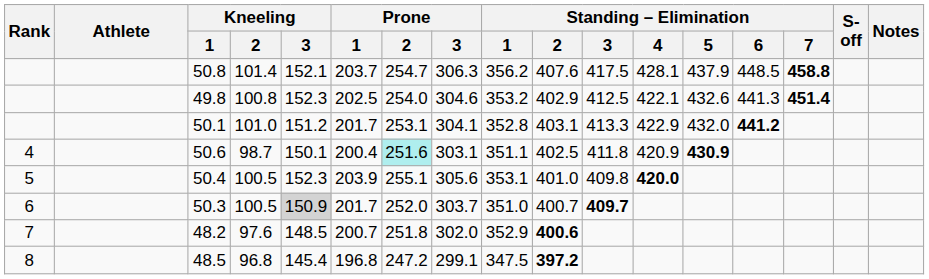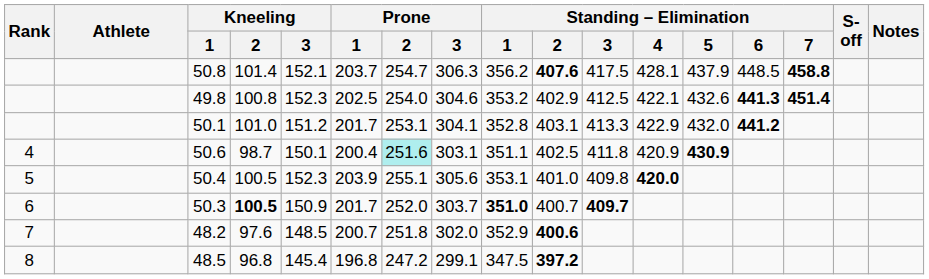(557, 71) normal -> (557, 71) bold
(758, 98) normal -> (758, 98) bold
(256, 206) normal -> (256, 206) bold
(306, 206) lightgrey background -> (306, 206) no background
(507, 206) normal -> (507, 206) bold
